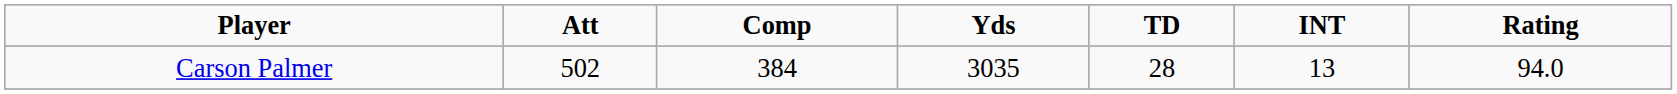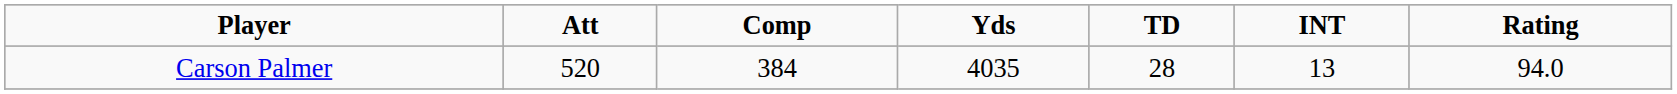(580, 67) 502 -> (580, 67) 520
(993, 67) 3035 -> (993, 67) 4035
